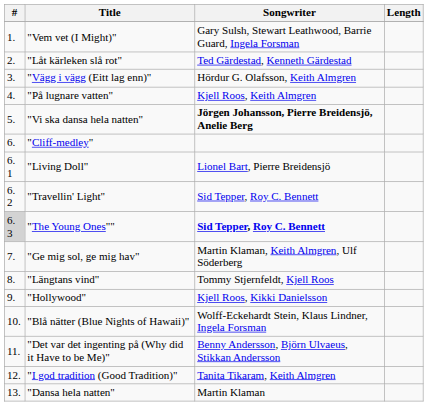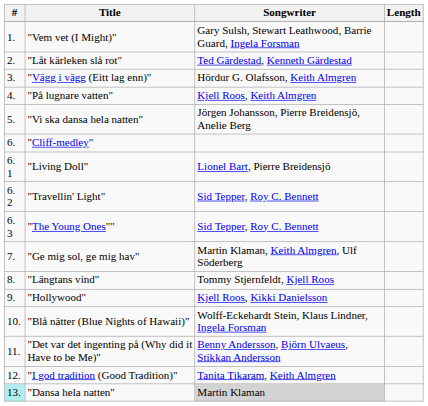(285, 119) bold -> (279, 119) normal
(11, 226) lightgrey background -> (11, 226) no background
(261, 226) bold -> (258, 226) normal
(14, 392) no background -> (14, 392) paleturquoise background
(231, 392) no background -> (231, 392) lightgrey background
